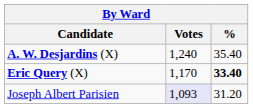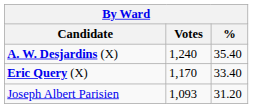(228, 73) bold -> (228, 73) normal
(183, 93) lavender background -> (183, 93) no background
